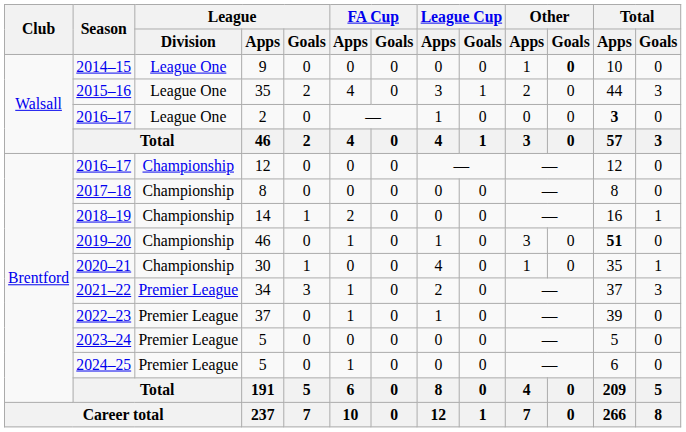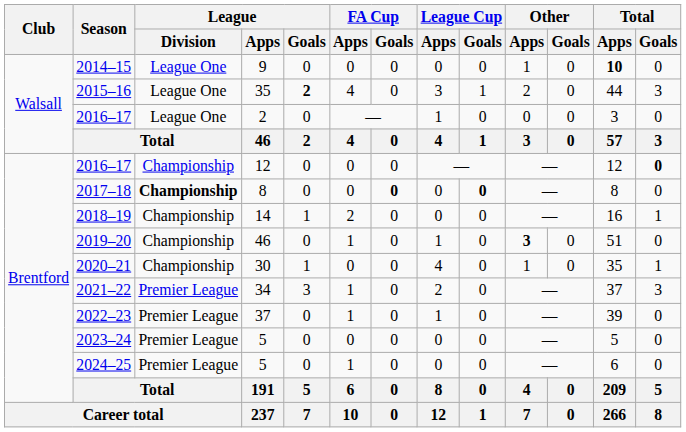(571, 66) bold -> (571, 66) normal
(614, 66) normal -> (614, 66) bold
(307, 91) normal -> (307, 91) bold
(614, 116) bold -> (614, 116) normal
(658, 166) normal -> (658, 166) bold
(188, 191) normal -> (188, 191) bold
(394, 191) normal -> (394, 191) bold
(483, 191) normal -> (483, 191) bold
(527, 240) normal -> (527, 240) bold
(614, 240) bold -> (614, 240) normal
